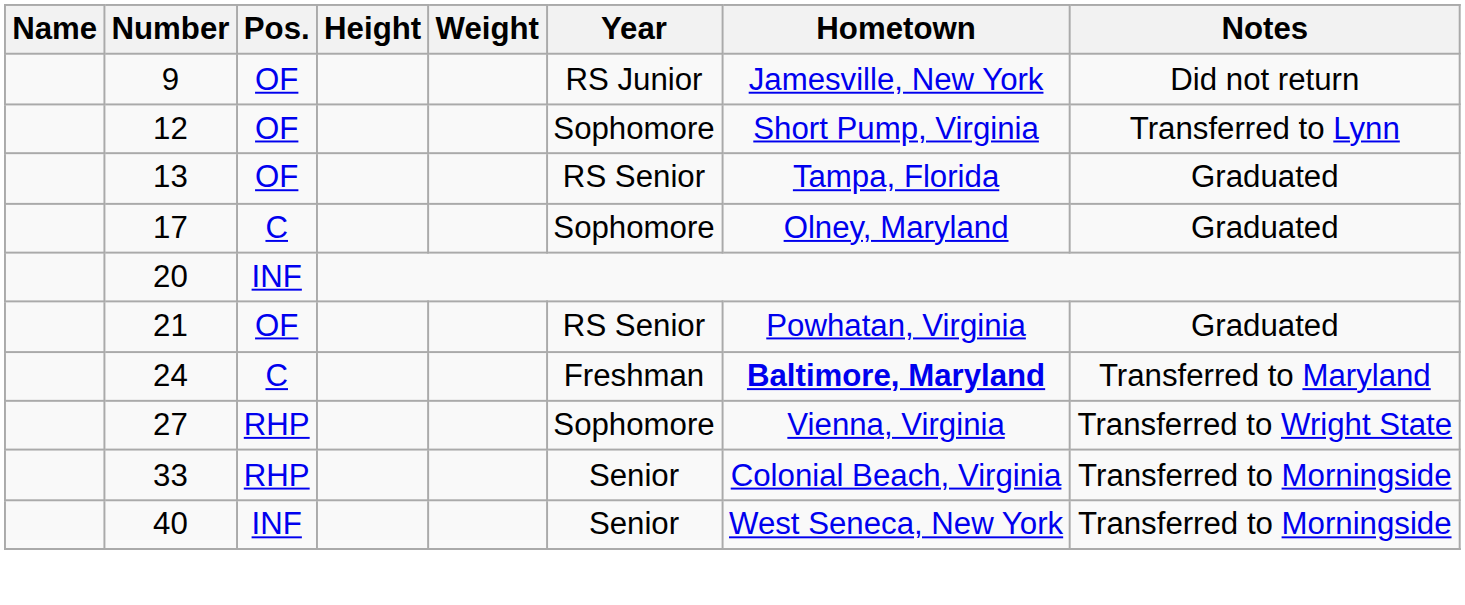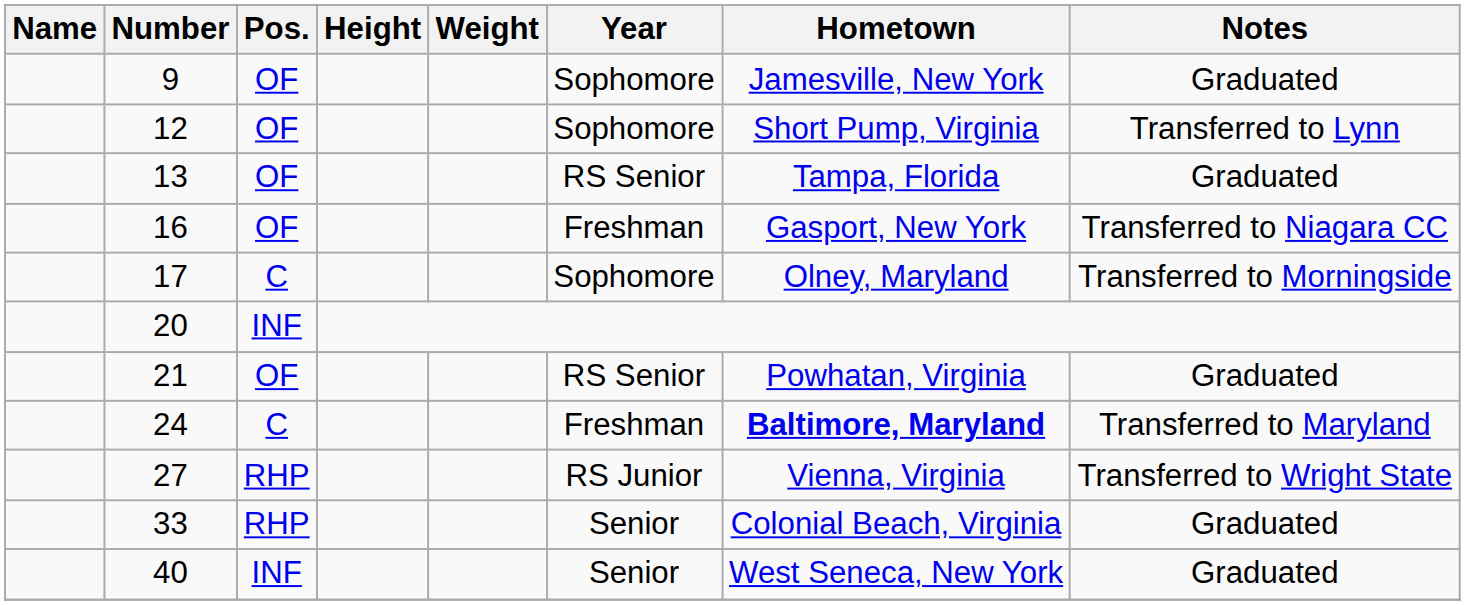(634, 78) RS Junior -> (634, 78) Sophomore
(1265, 78) Did not return -> (1265, 78) Graduated
+ row: (170, 227)
(1265, 227) Graduated -> (1265, 276) Transferred to Morningside
(634, 425) Sophomore -> (634, 474) RS Junior
(1265, 474) Transferred to Morningside -> (1265, 524) Graduated
(1265, 524) Transferred to Morningside -> (1265, 573) Graduated
